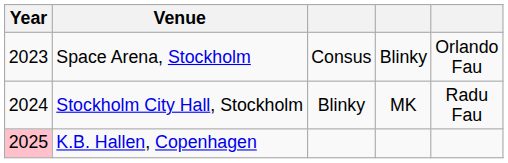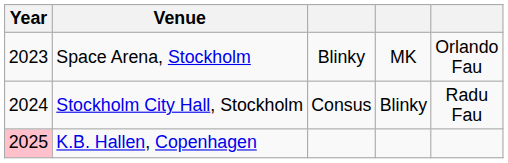(341, 56) Consus -> (341, 56) Blinky
(403, 56) Blinky -> (403, 56) MK
(341, 104) Blinky -> (341, 104) Consus
(403, 104) MK -> (403, 104) Blinky
